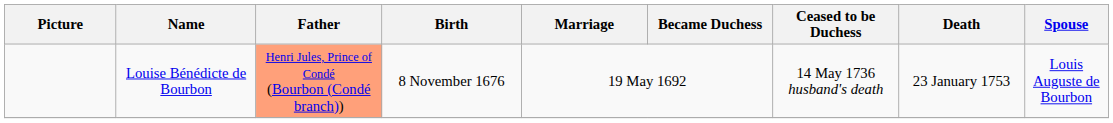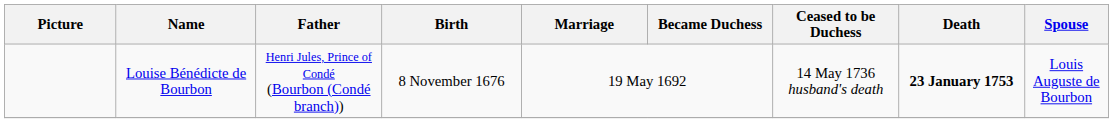(319, 81) lightsalmon background -> (319, 81) no background
(961, 80) normal -> (961, 80) bold
